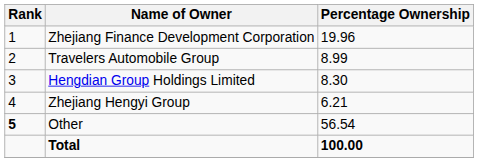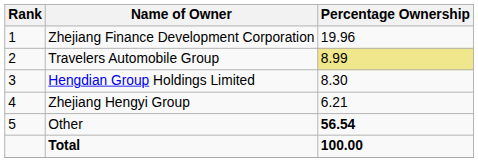(334, 59) no background -> (334, 59) khaki background
(12, 124) bold -> (12, 124) normal
(338, 124) normal -> (338, 124) bold
